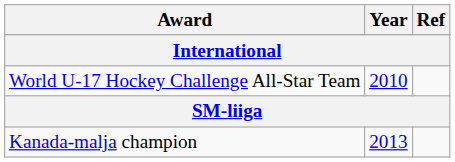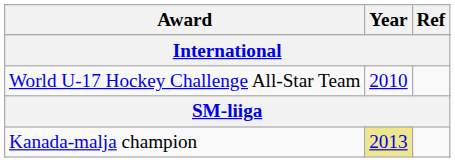(388, 141) no background -> (388, 141) khaki background
